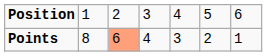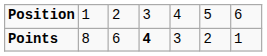(116, 39) lightsalmon background -> (116, 39) no background
(147, 39) normal -> (147, 39) bold
